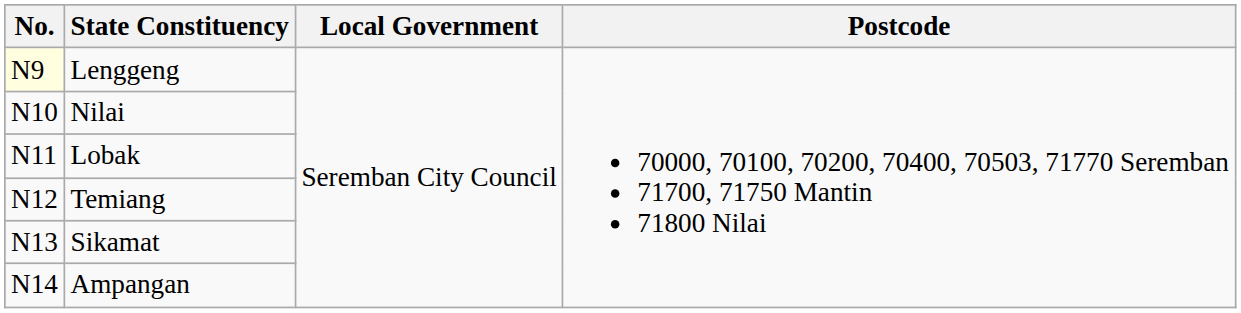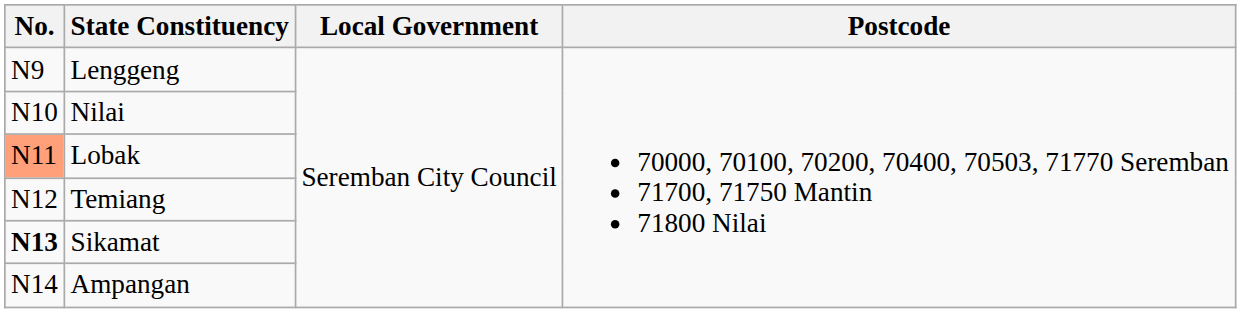(28, 69) lightyellow background -> (28, 69) no background
(34, 155) no background -> (34, 155) lightsalmon background
(35, 241) normal -> (35, 241) bold
